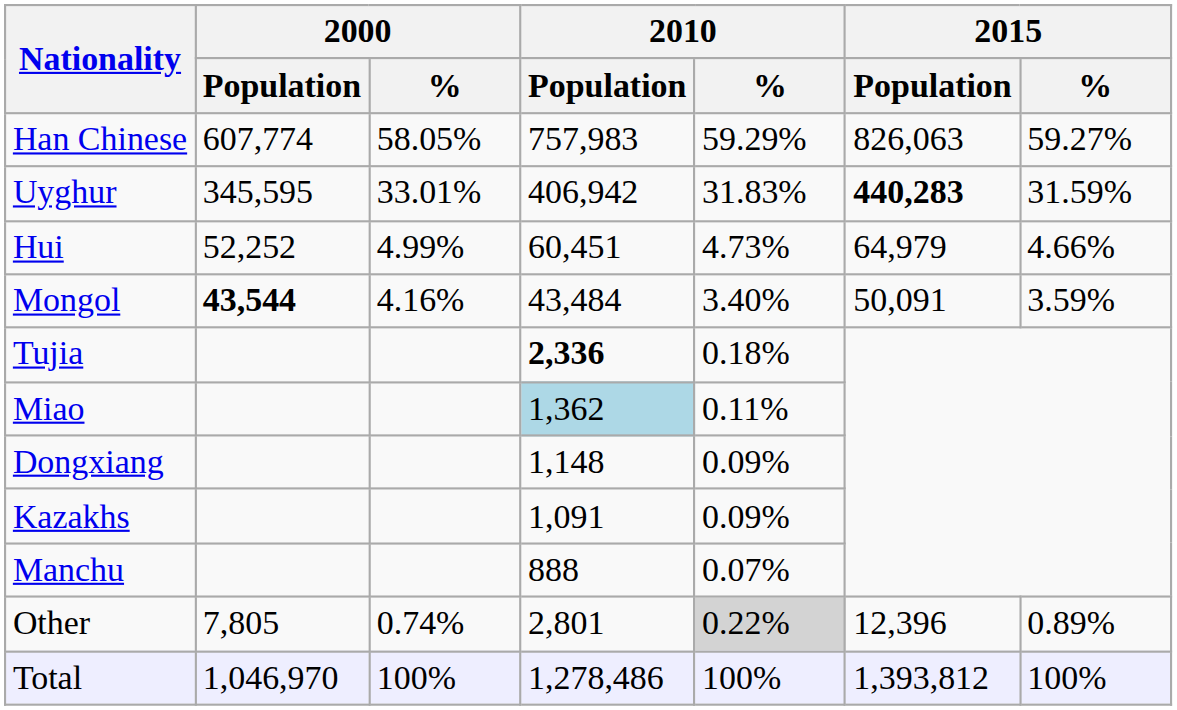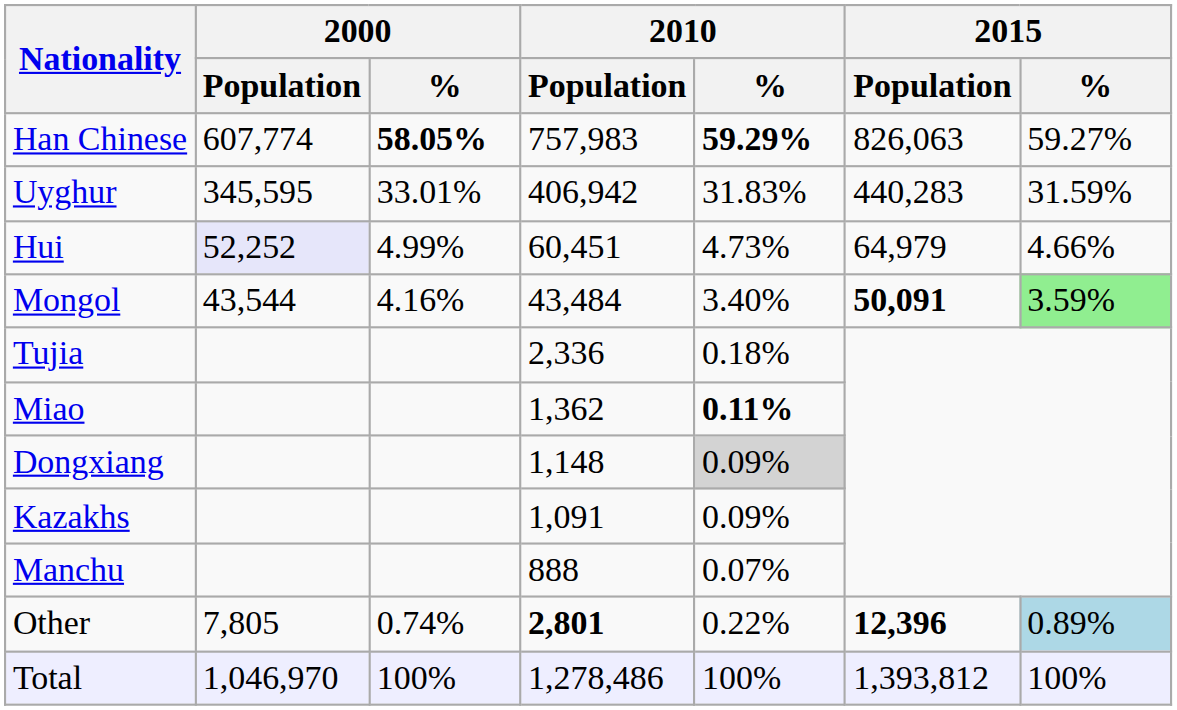(429, 138) normal -> (432, 138) bold
(754, 138) normal -> (757, 138) bold
(908, 192) bold -> (908, 192) normal
(249, 246) no background -> (249, 246) lavender background
(249, 300) bold -> (249, 300) normal
(900, 300) normal -> (900, 300) bold
(1071, 300) no background -> (1071, 300) lightgreen background
(566, 354) bold -> (566, 354) normal
(566, 407) lightblue background -> (566, 407) no background
(745, 407) normal -> (748, 407) bold
(746, 461) no background -> (746, 461) lightgrey background
(566, 623) normal -> (566, 623) bold
(746, 623) lightgrey background -> (746, 623) no background
(900, 623) normal -> (900, 623) bold
(1071, 623) no background -> (1071, 623) lightblue background
